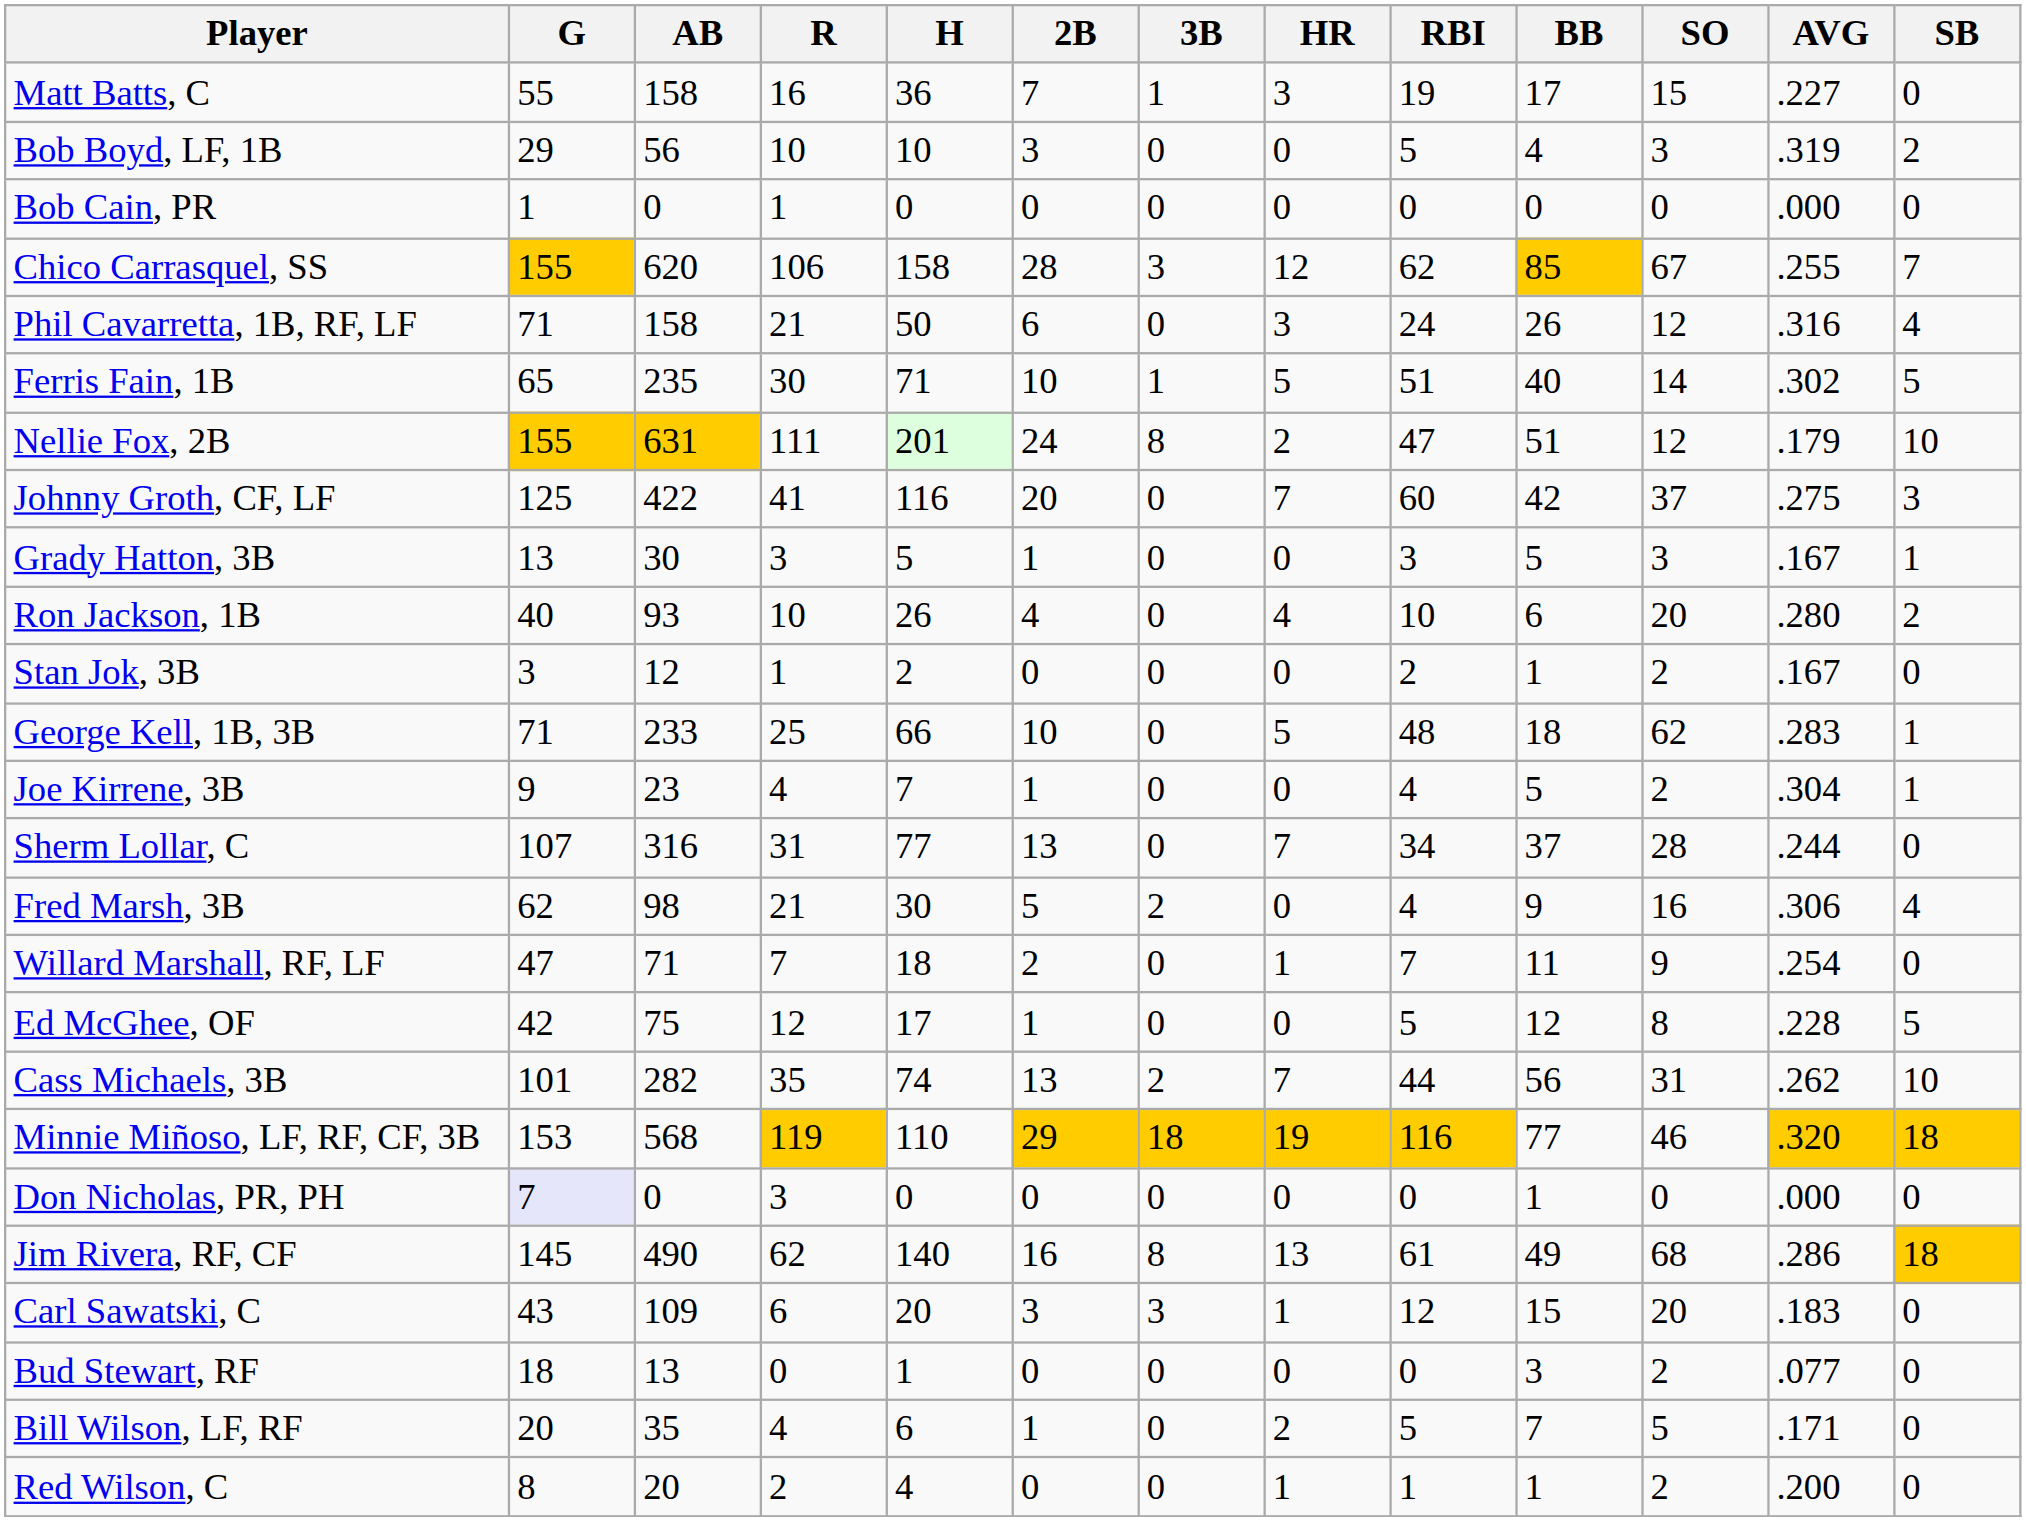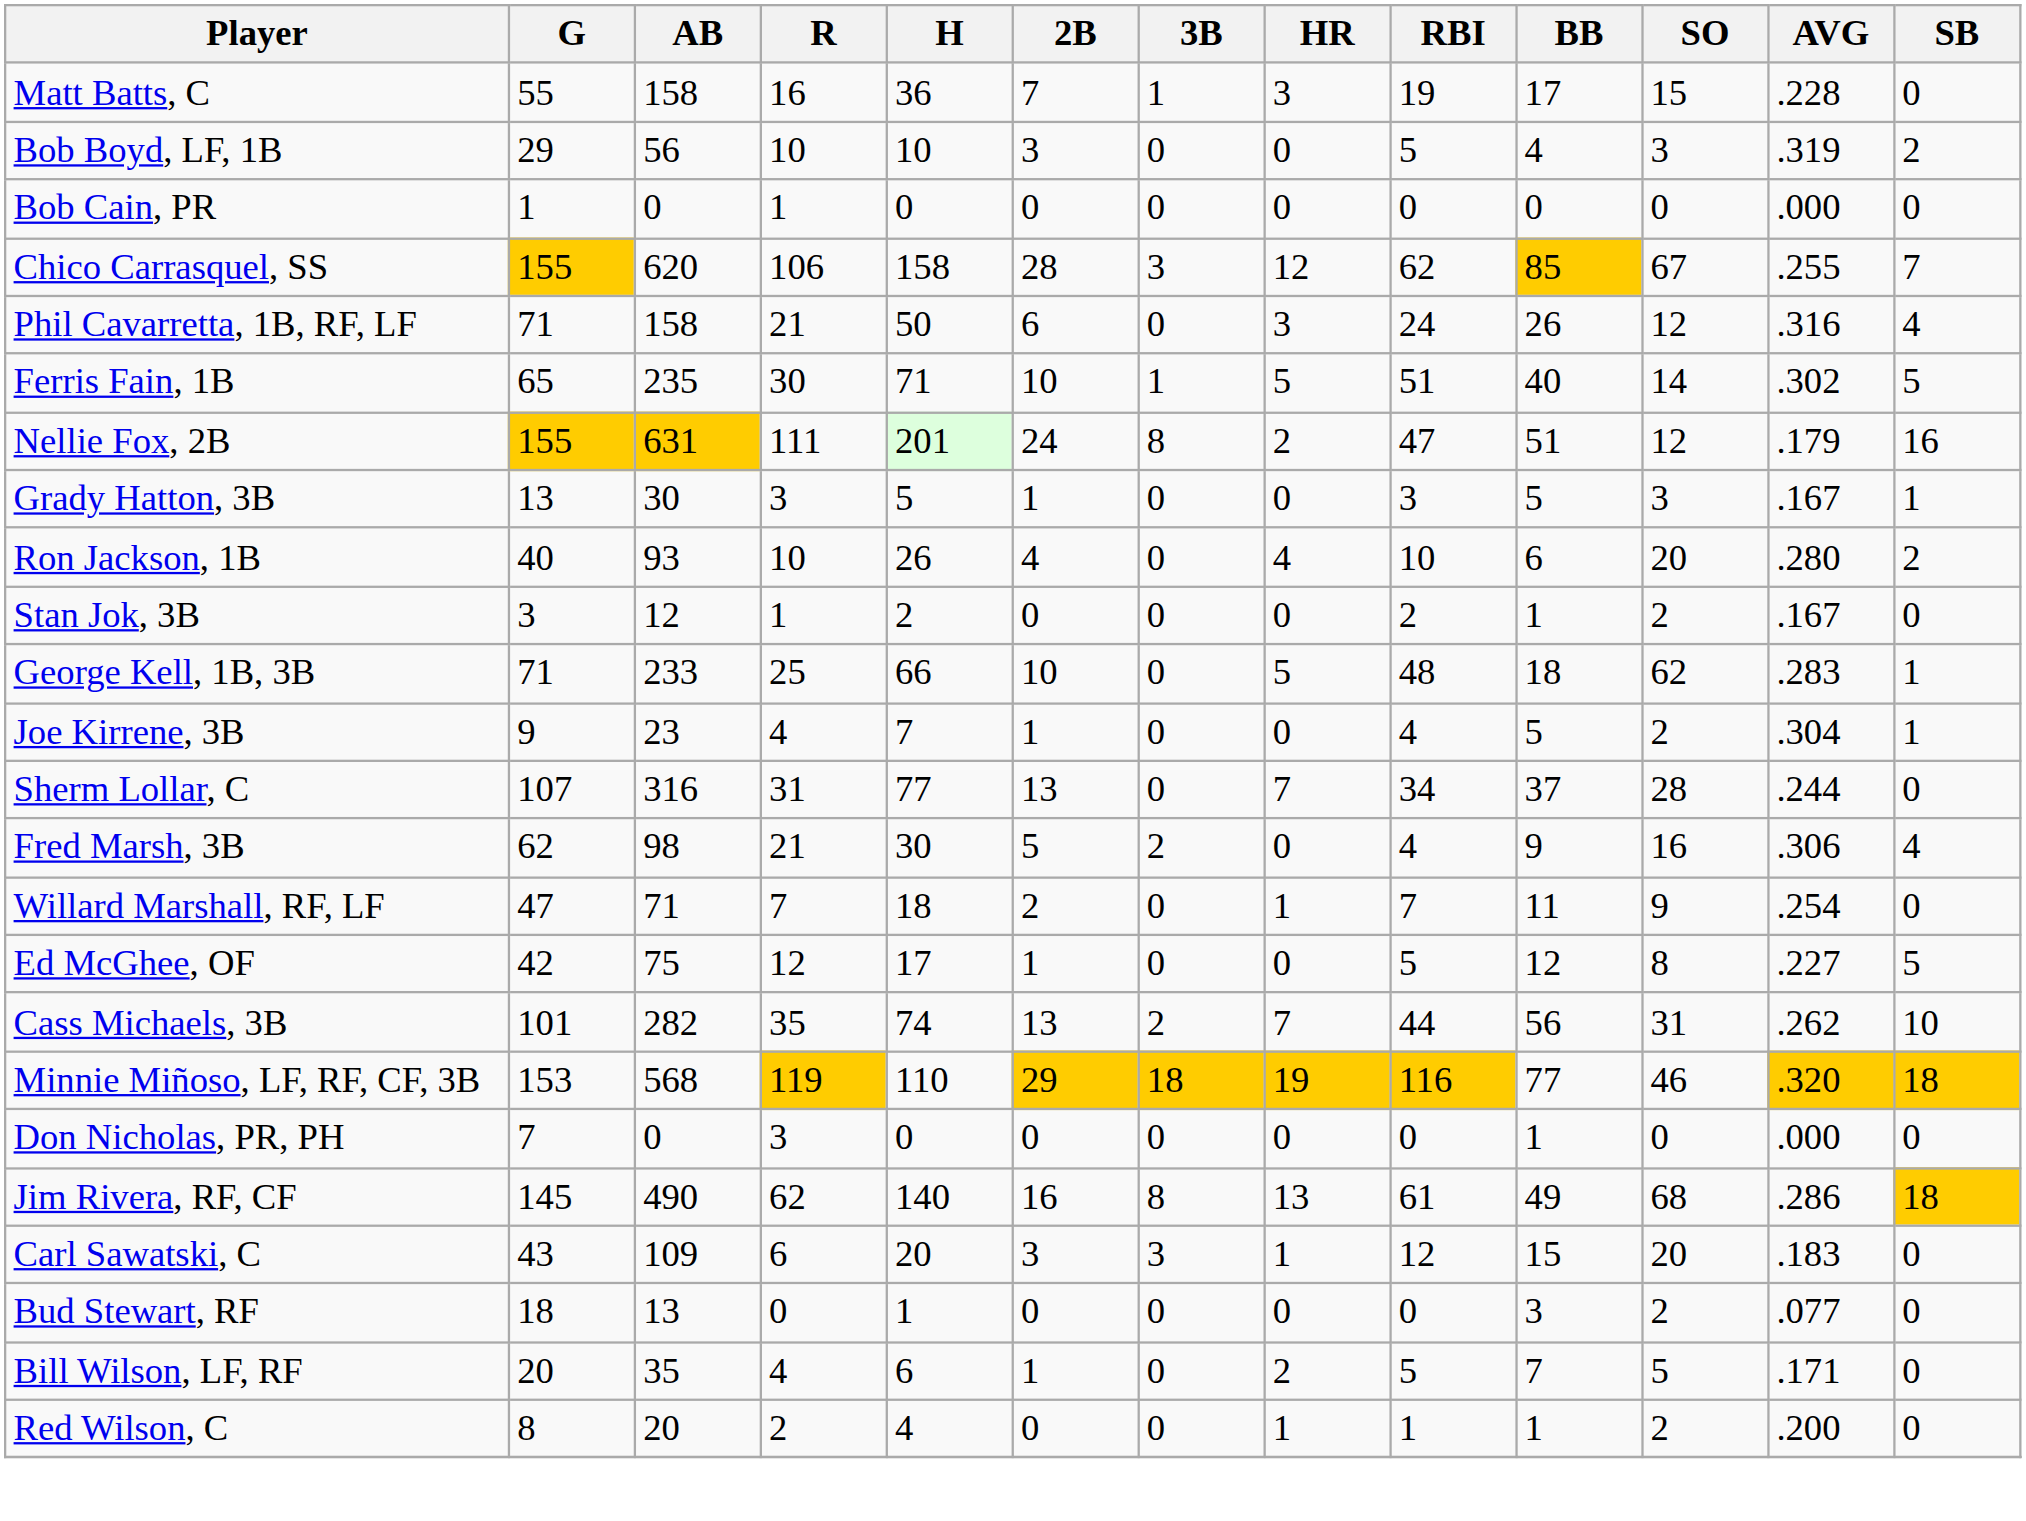(1808, 91) .227 -> (1808, 91) .228
(1921, 440) 10 -> (1921, 440) 16
- row: (174, 498)
(1808, 1021) .228 -> (1808, 963) .227
(526, 1195) lavender background -> (526, 1137) no background
